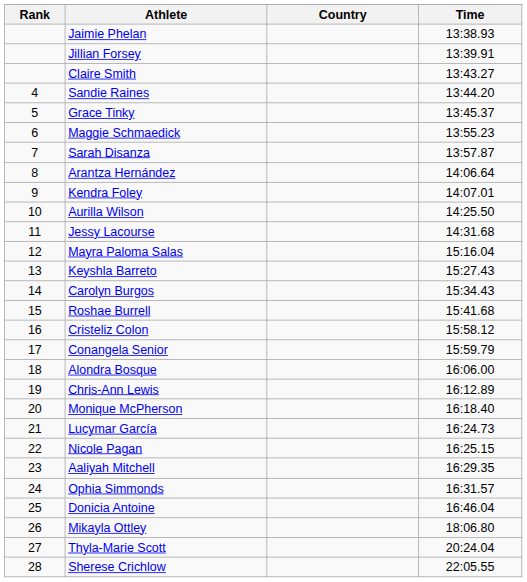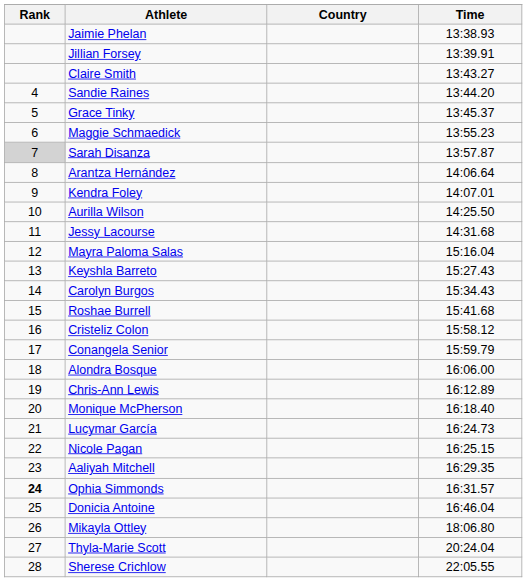(35, 153) no background -> (35, 153) lightgrey background
(35, 488) normal -> (35, 488) bold
